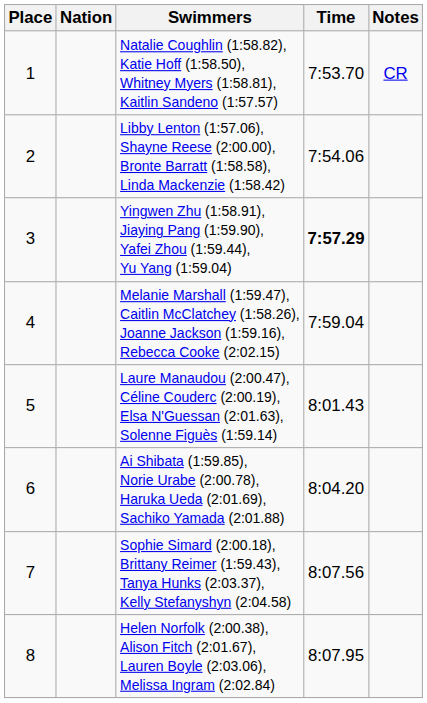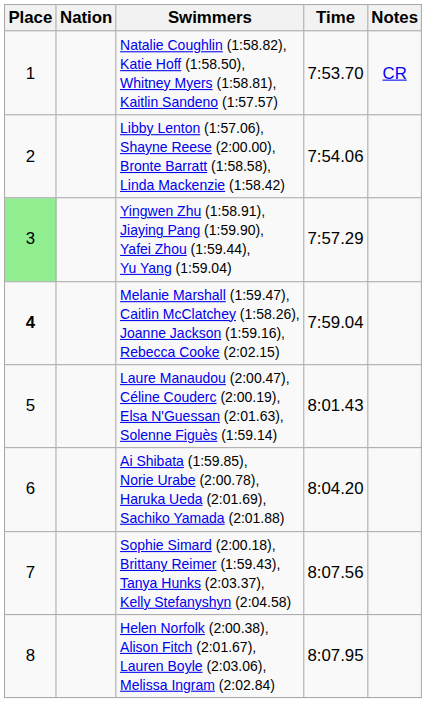(30, 239) no background -> (30, 239) lightgreen background
(336, 239) bold -> (336, 239) normal
(30, 322) normal -> (30, 322) bold
